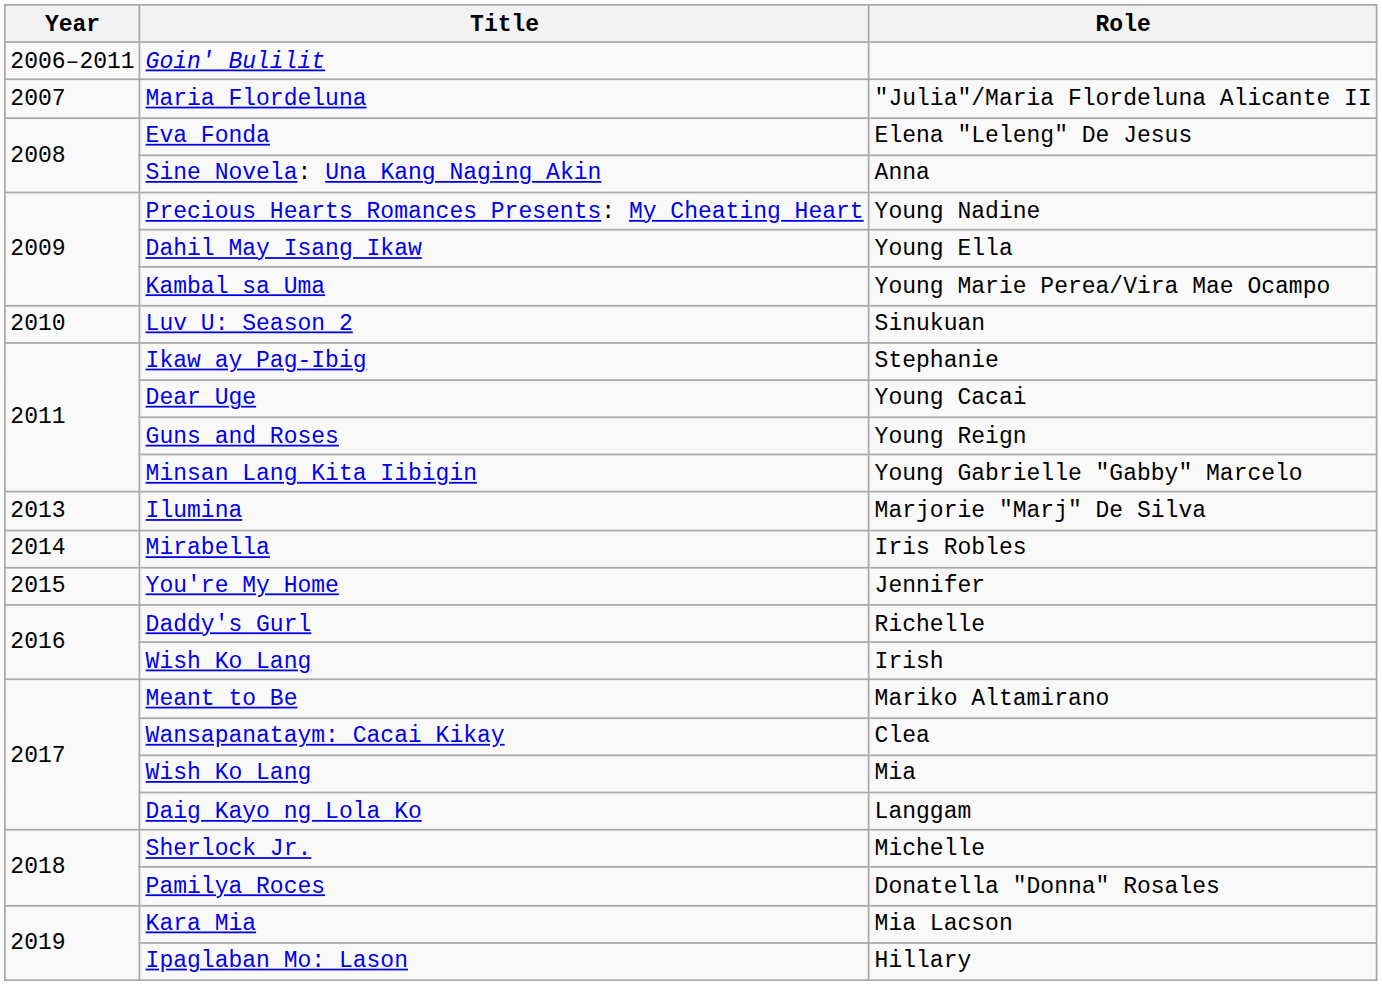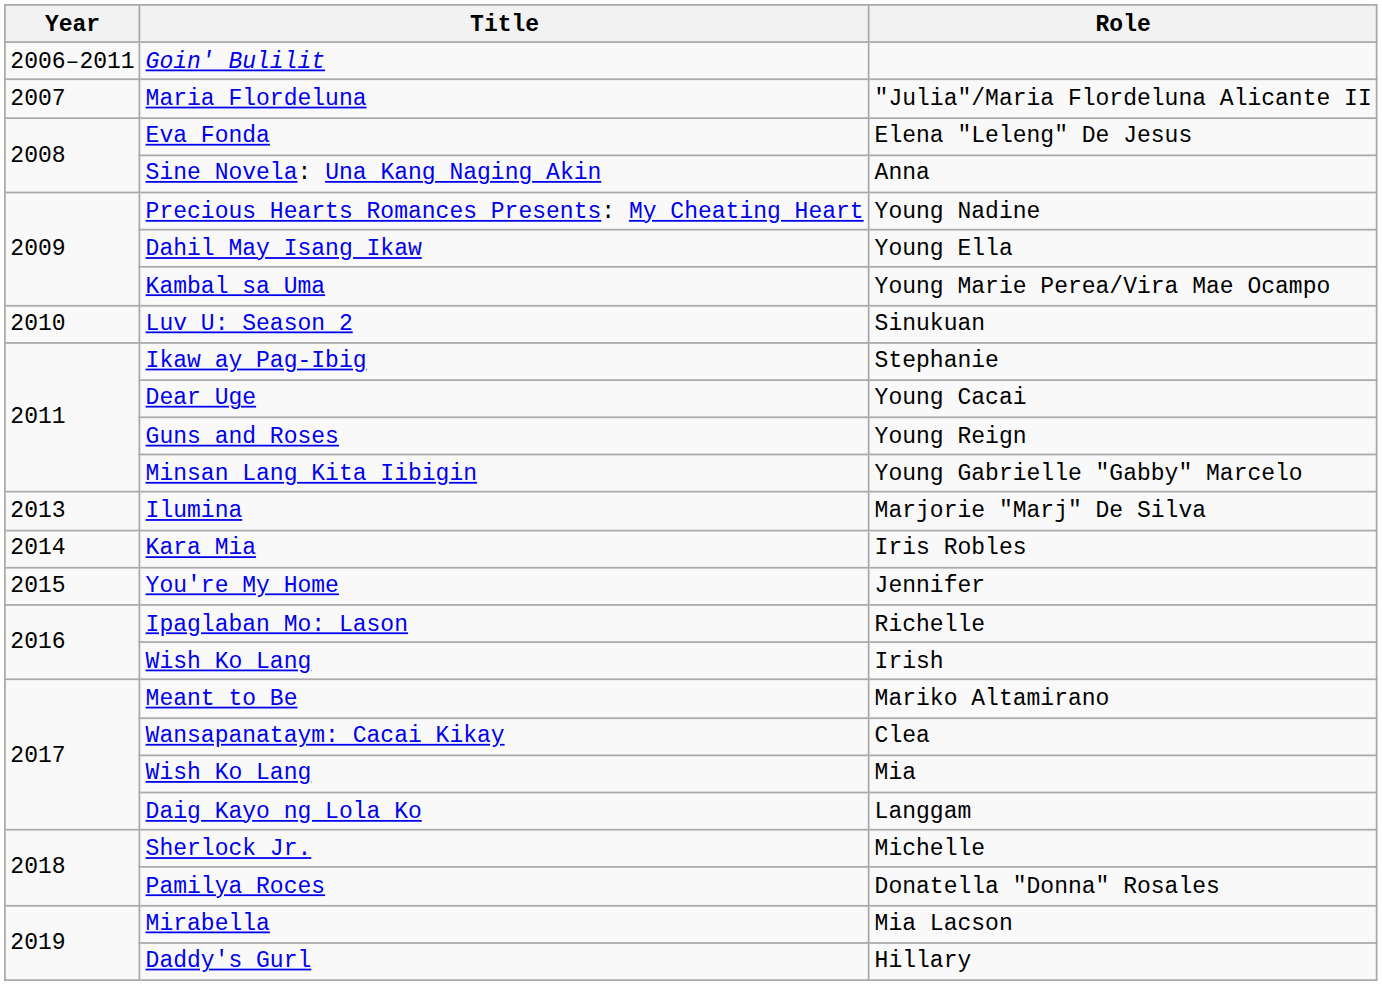(208, 549) Mirabella -> (201, 549) Kara Mia
(228, 624) Daddy's Gurl -> (277, 624) Ipaglaban Mo: Lason
(201, 924) Kara Mia -> (208, 924) Mirabella
(277, 961) Ipaglaban Mo: Lason -> (228, 961) Daddy's Gurl
